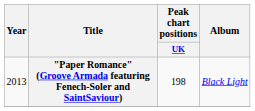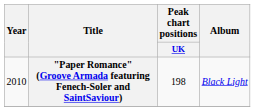(17, 81) 2013 -> (17, 81) 2010
